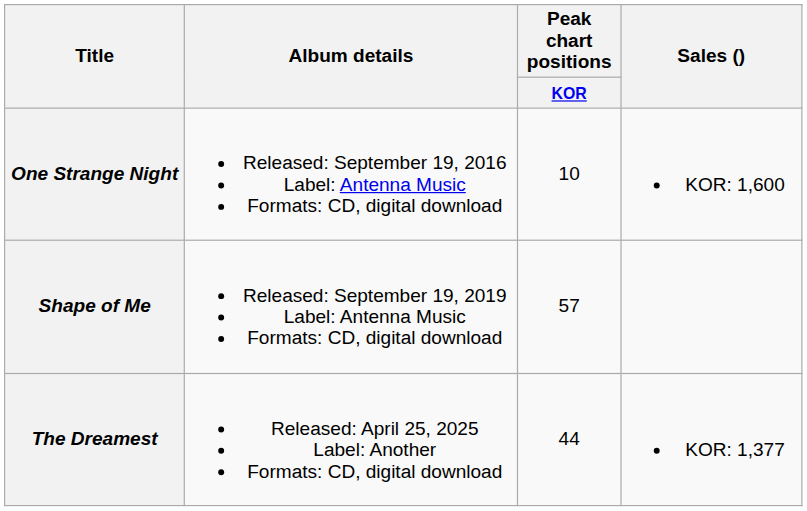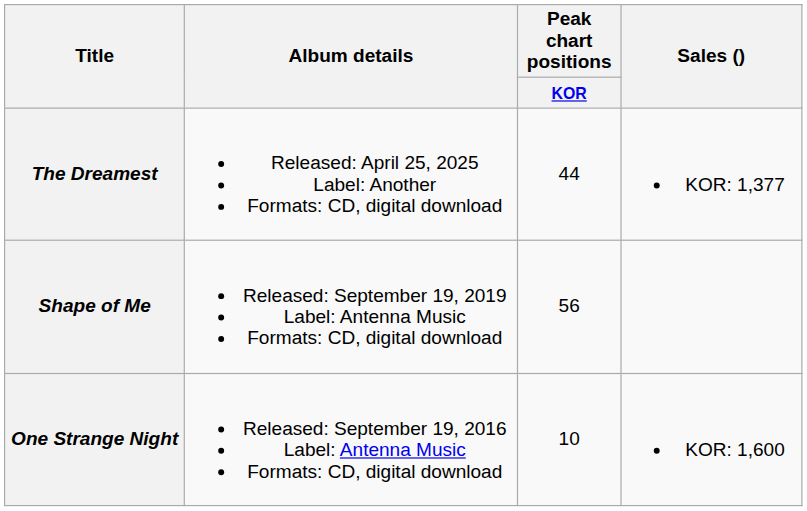rows swapped: (95, 174) <-> (95, 439)
(569, 306) 57 -> (569, 306) 56
